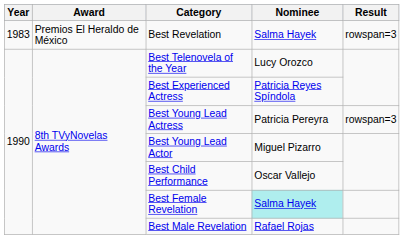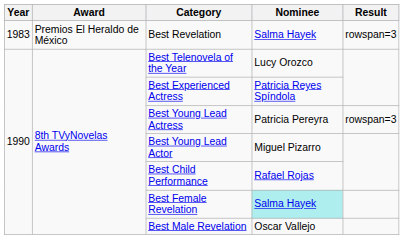(285, 176) Oscar Vallejo -> (284, 176) Rafael Rojas
(284, 226) Rafael Rojas -> (285, 226) Oscar Vallejo
